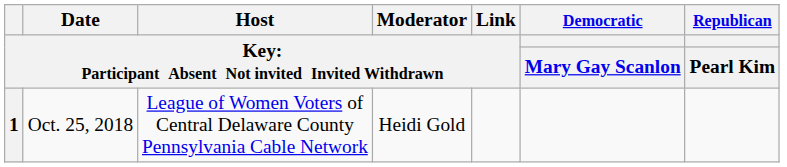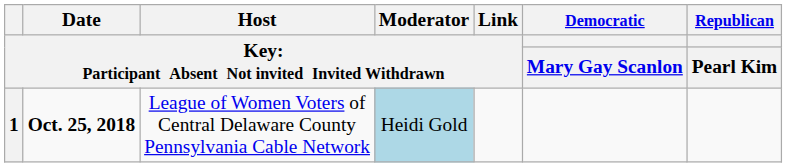(80, 124) normal -> (81, 124) bold
(422, 124) no background -> (424, 124) lightblue background
